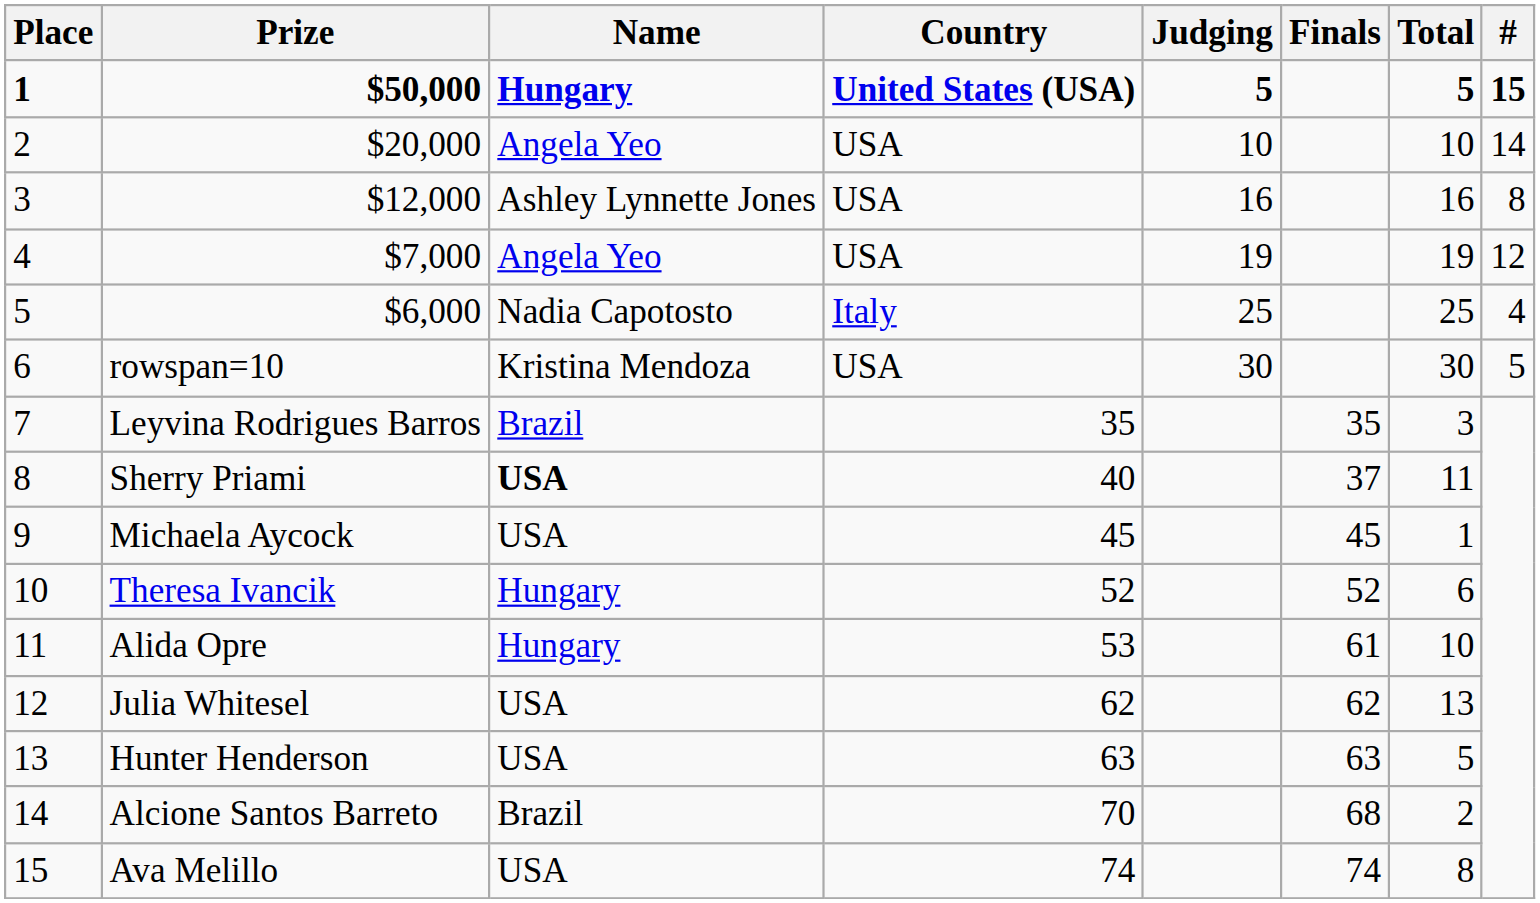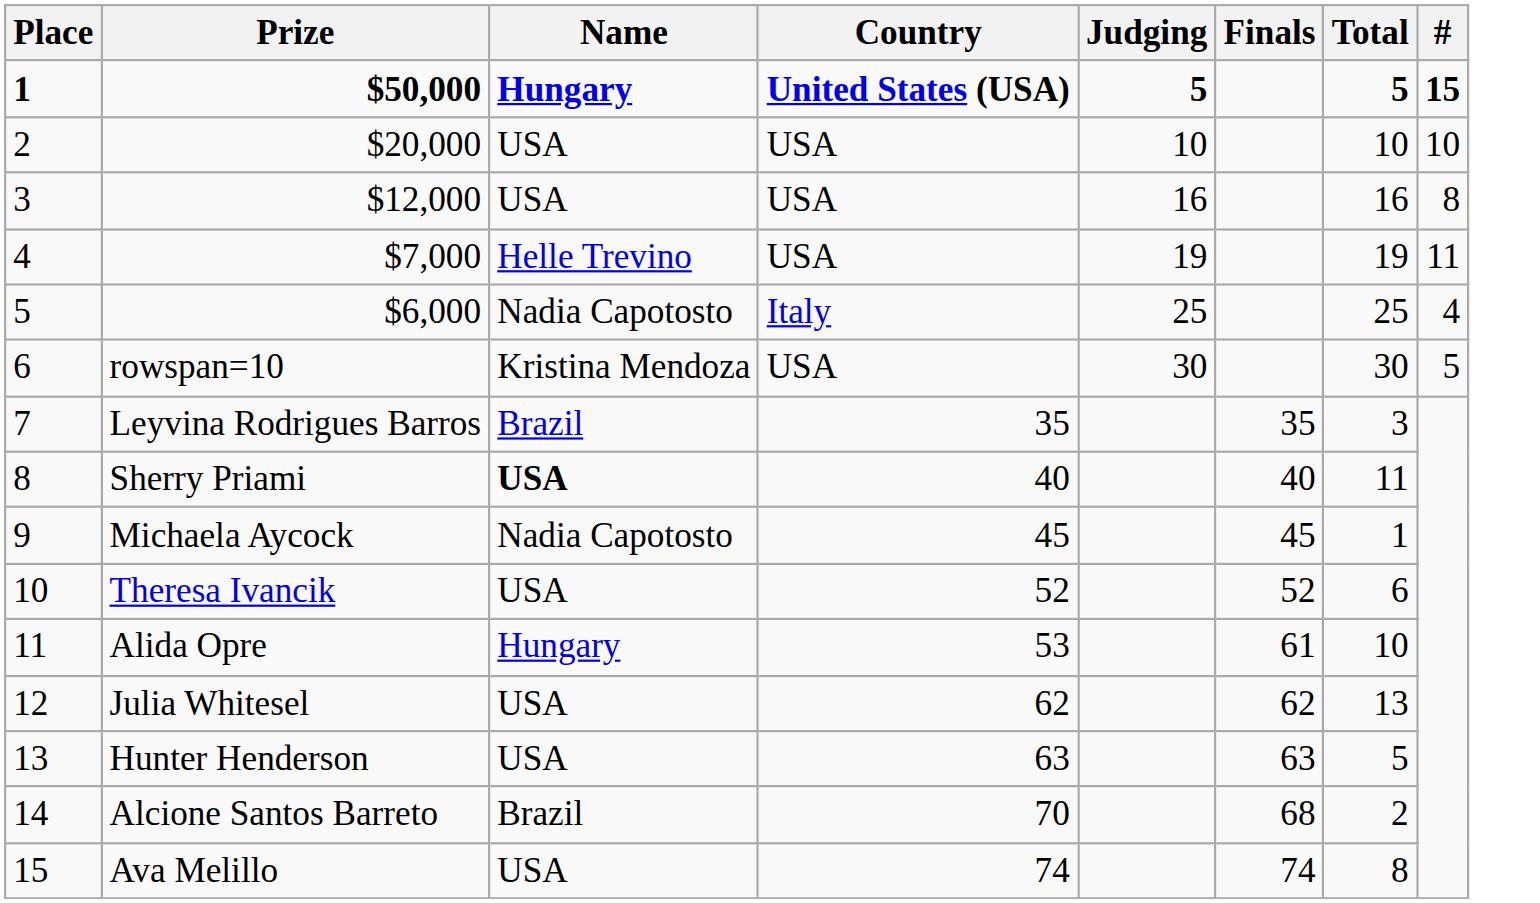(579, 144) Angela Yeo -> (532, 144) USA
(1508, 144) 14 -> (1443, 144) 10
(657, 199) Ashley Lynnette Jones -> (532, 199) USA
(579, 255) Angela Yeo -> (595, 255) Helle Trevino
(1508, 255) 12 -> (1443, 255) 11
(1363, 479) 37 -> (1298, 479) 40
(532, 534) USA -> (615, 534) Nadia Capotosto
(559, 590) Hungary -> (532, 590) USA
